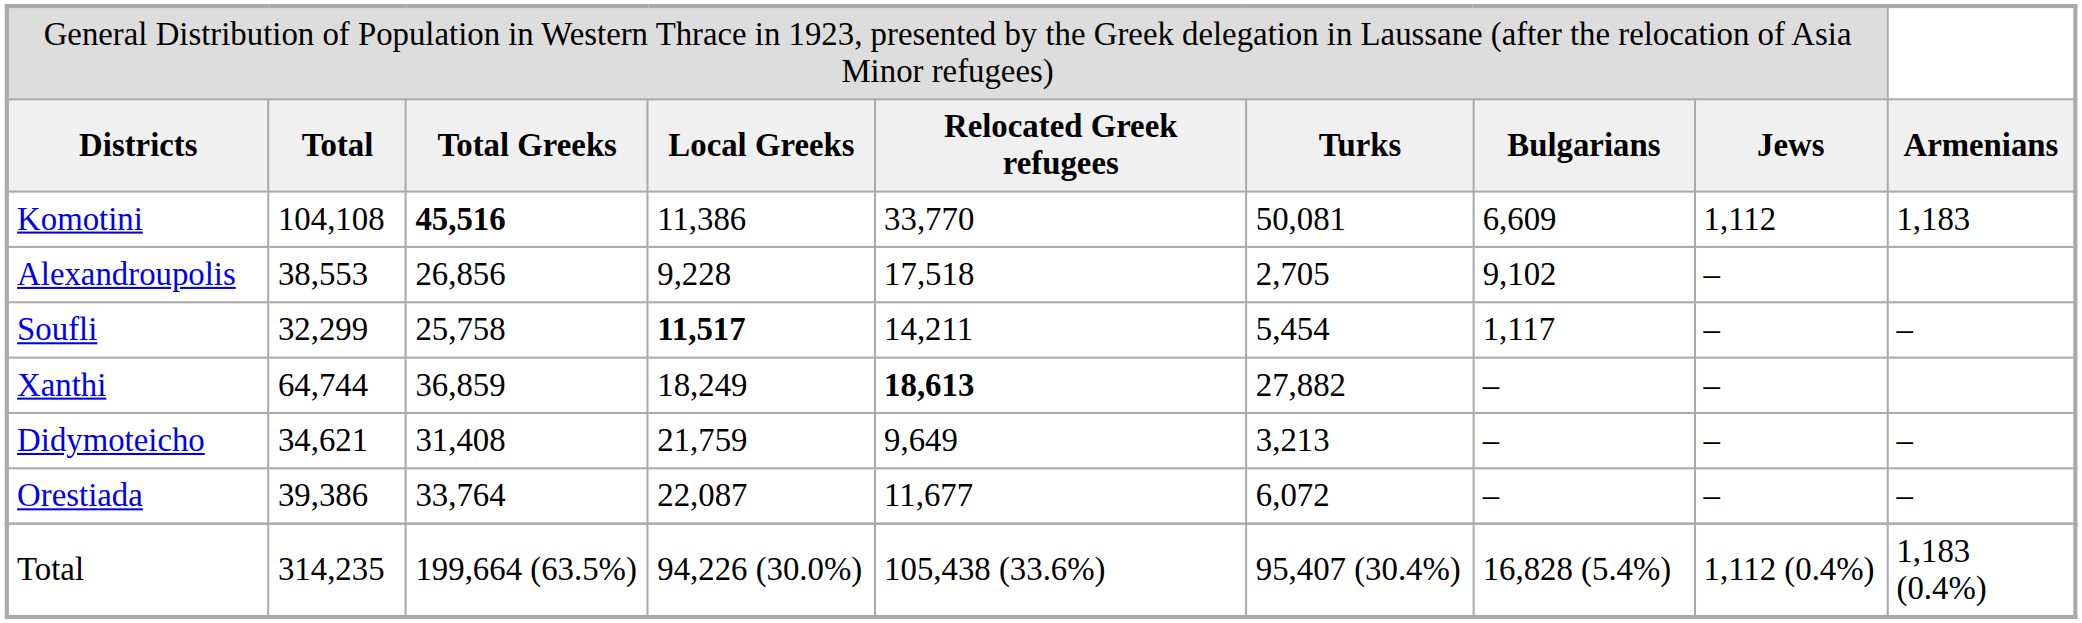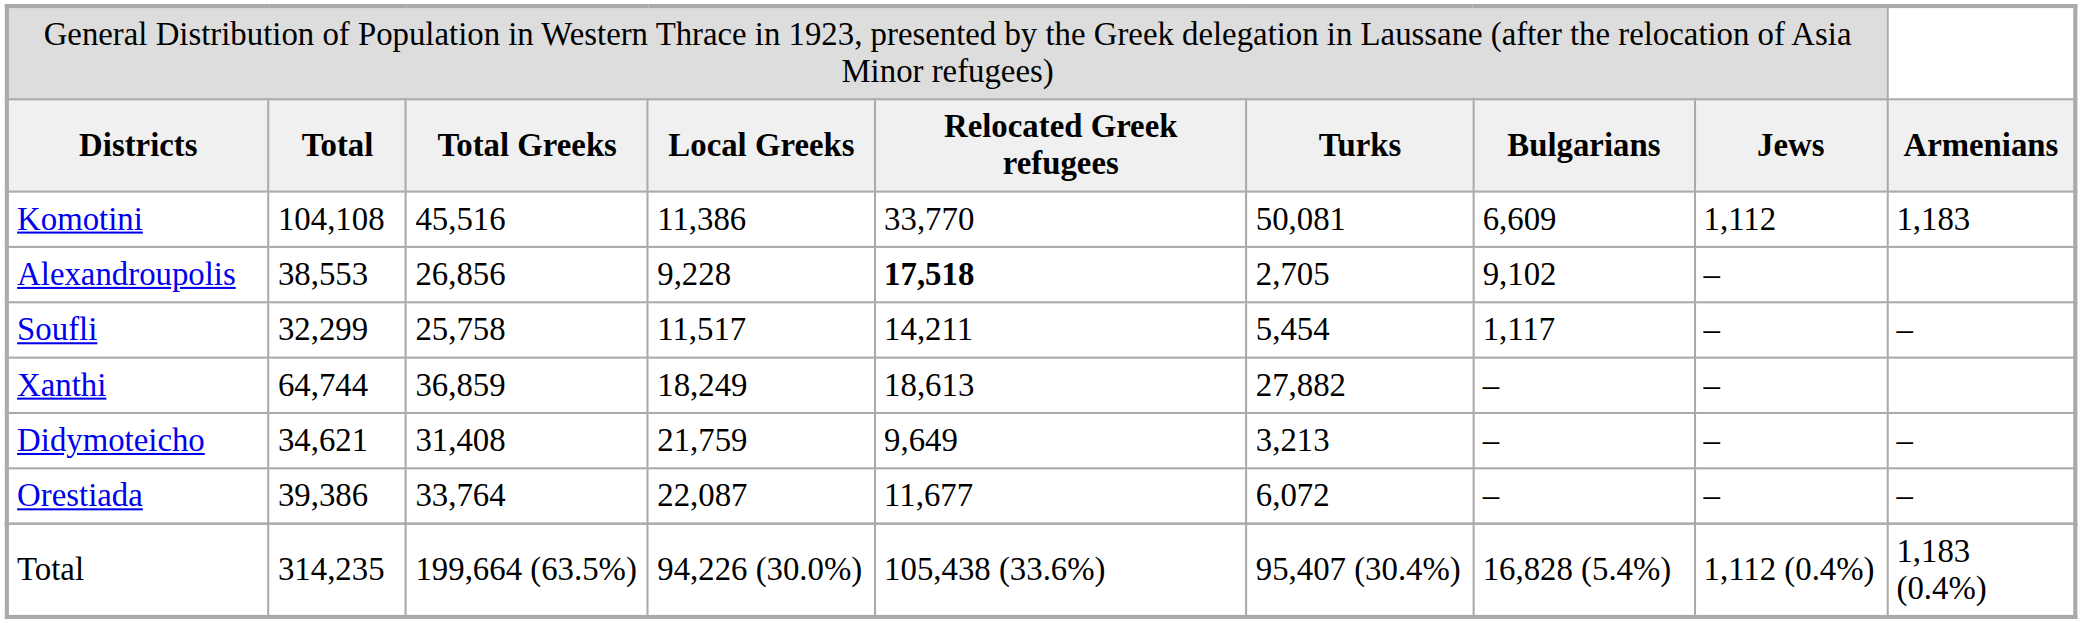(461, 218) bold -> (461, 218) normal
(929, 274) normal -> (929, 274) bold
(701, 329) bold -> (702, 329) normal
(929, 384) bold -> (929, 384) normal
